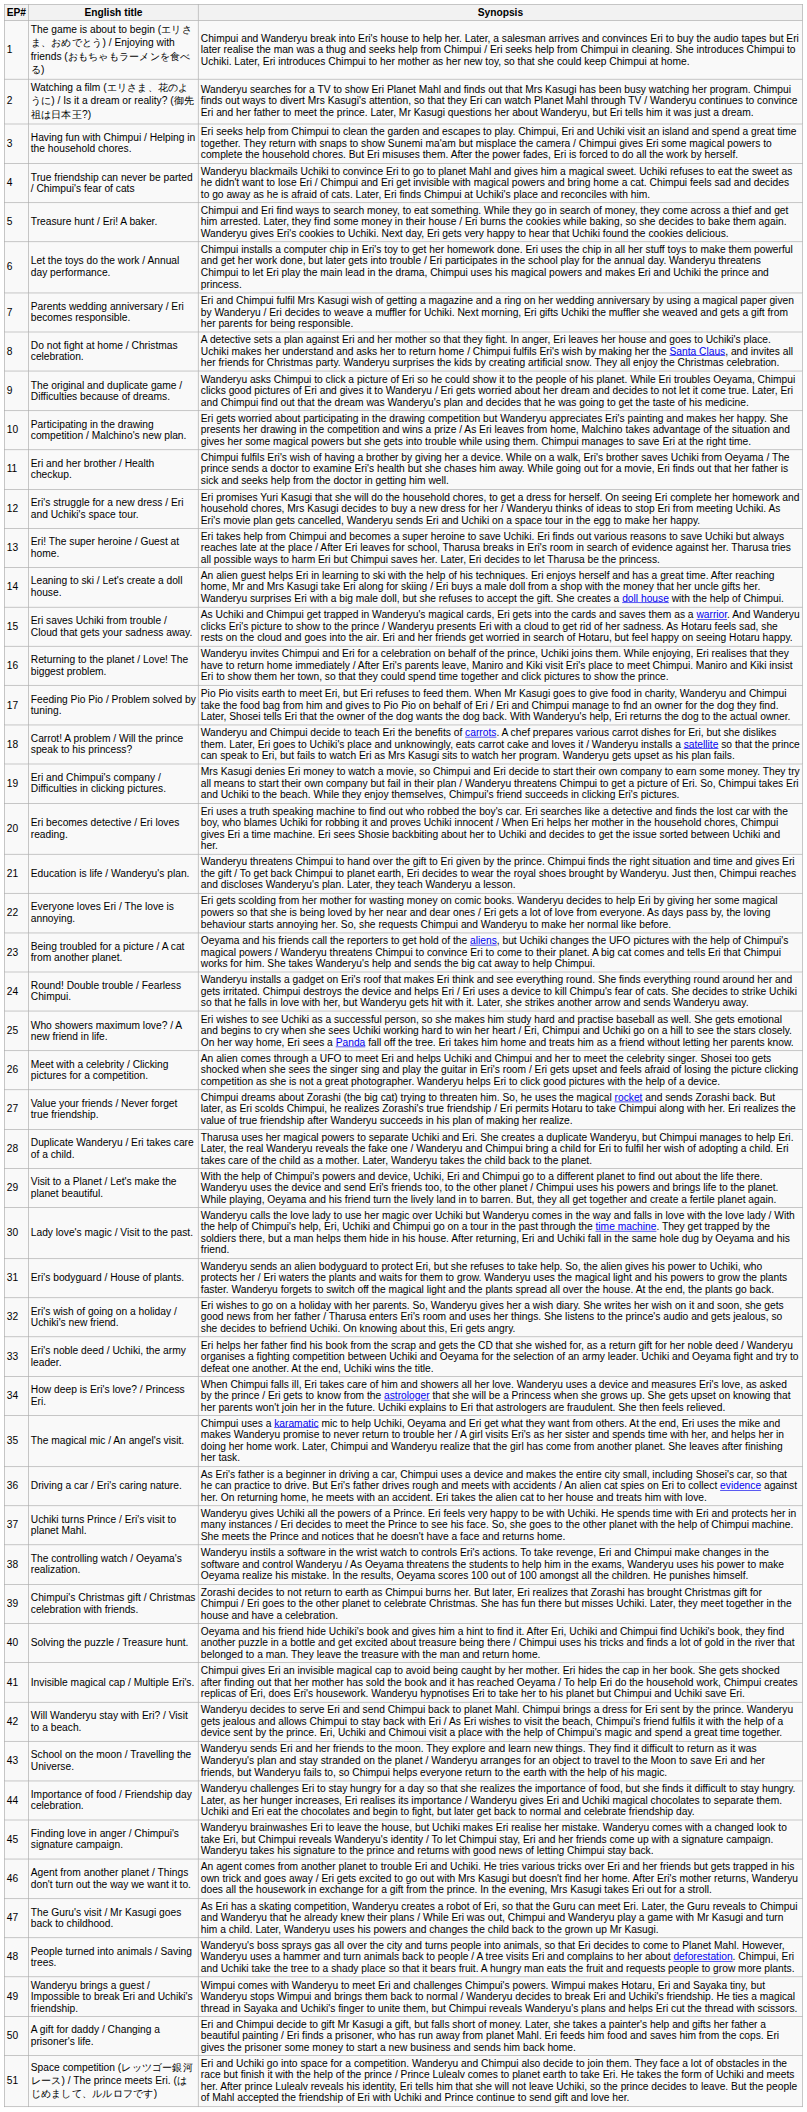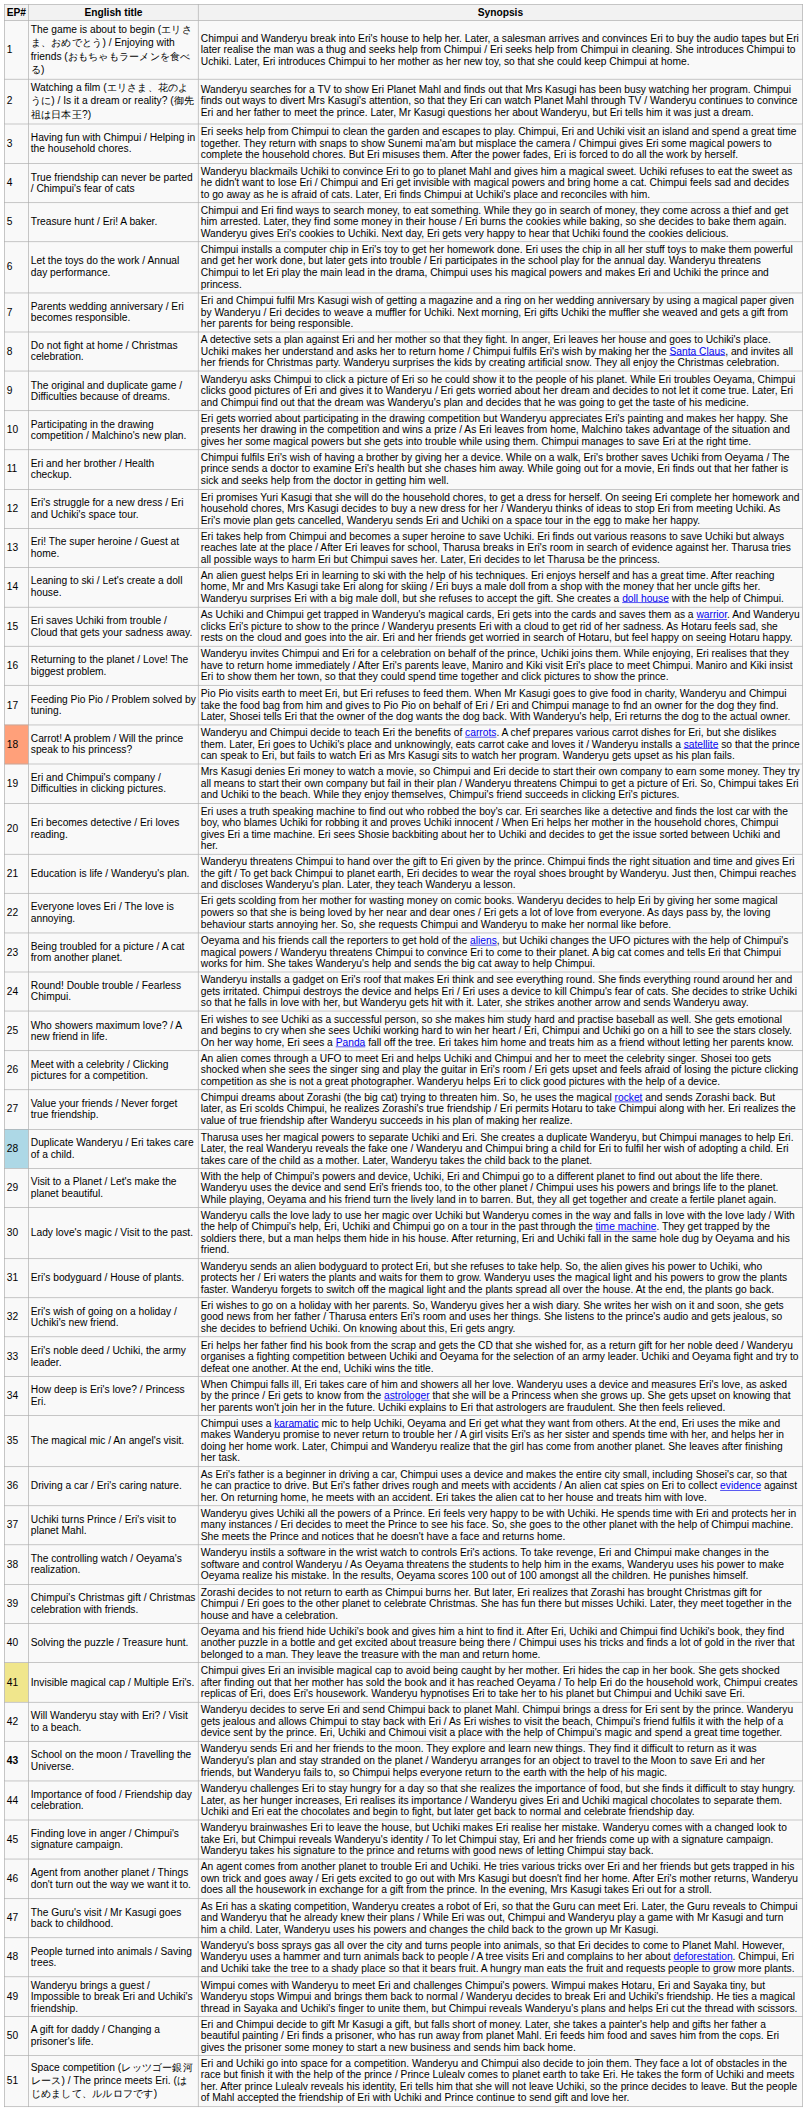(12, 744) no background -> (12, 744) lightsalmon background
(12, 1148) no background -> (12, 1148) lightblue background
(12, 1682) no background -> (12, 1682) khaki background
(12, 1761) normal -> (12, 1761) bold
